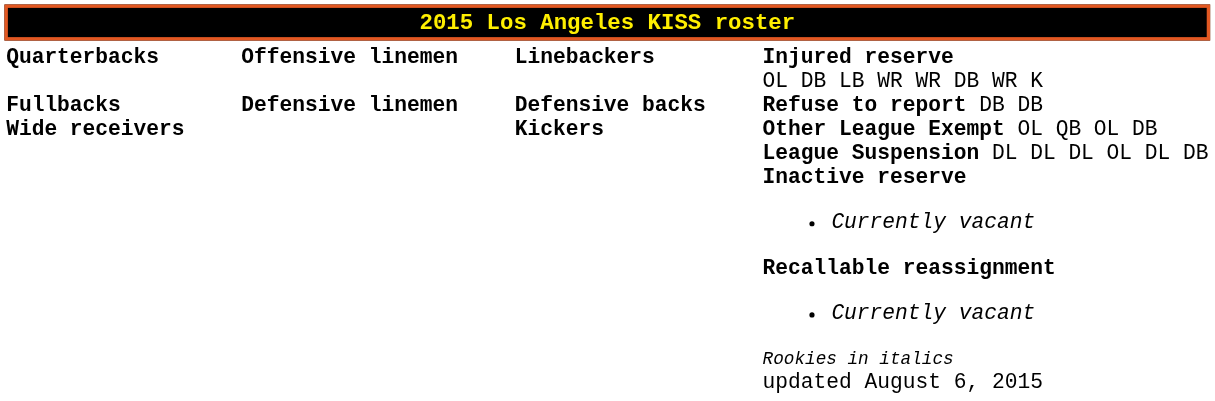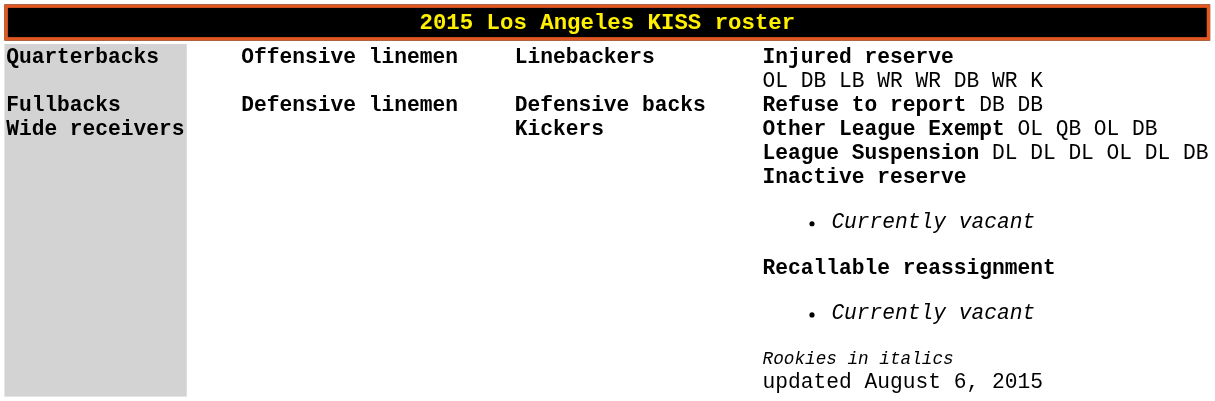(95, 94) no background -> (95, 94) lightgrey background
